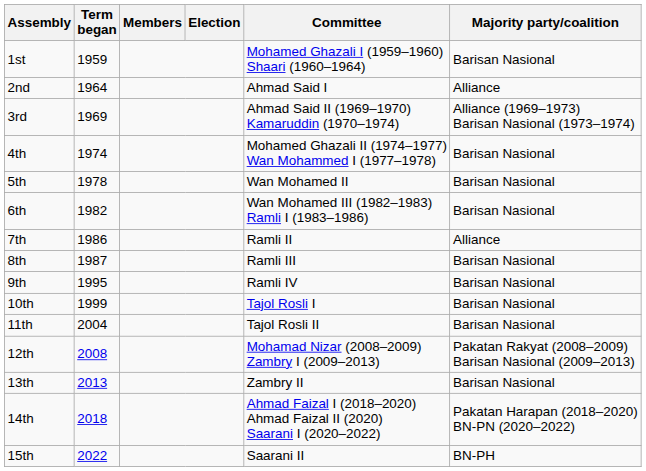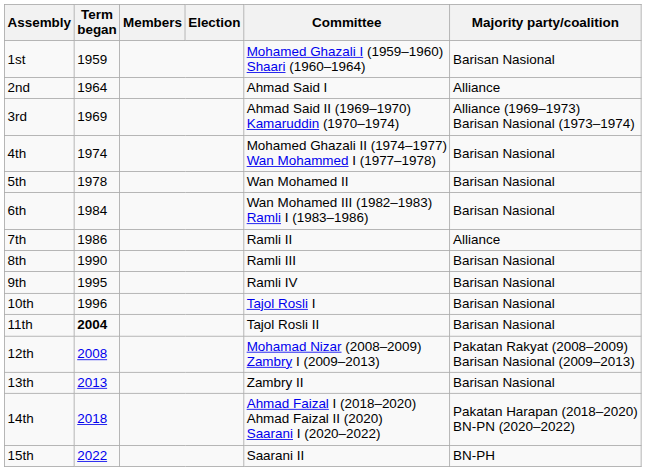(92, 211) 1982 -> (92, 211) 1984
(92, 261) 1987 -> (92, 261) 1990
(92, 303) 1999 -> (92, 303) 1996
(92, 325) normal -> (92, 325) bold
